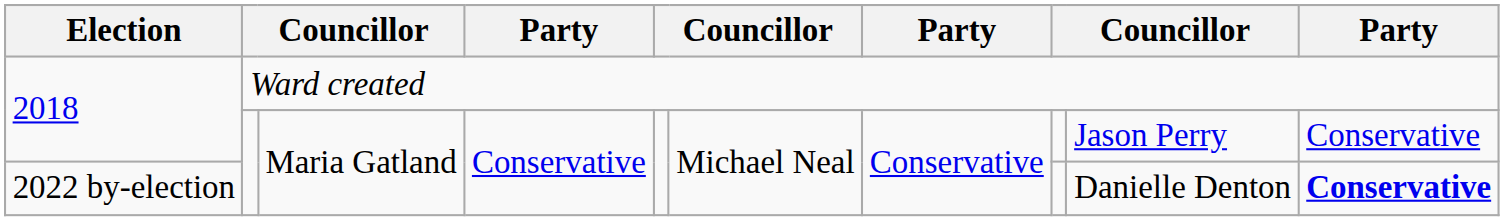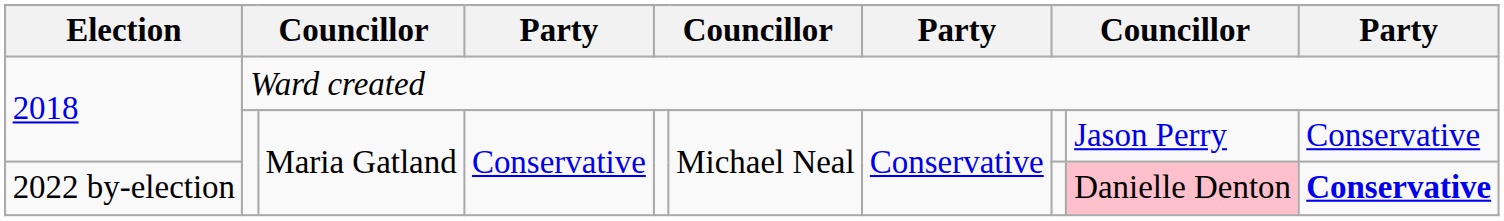(1183, 187) no background -> (1183, 187) pink background
